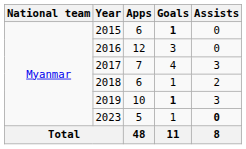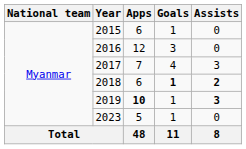(173, 30) bold -> (173, 30) normal
(173, 83) normal -> (173, 83) bold
(217, 83) normal -> (217, 83) bold
(139, 100) normal -> (139, 100) bold
(173, 100) bold -> (173, 100) normal
(217, 100) normal -> (217, 100) bold
(217, 117) bold -> (217, 117) normal
